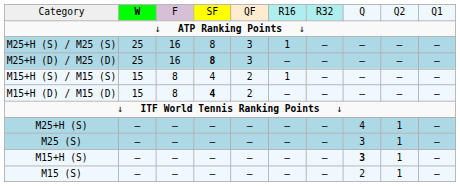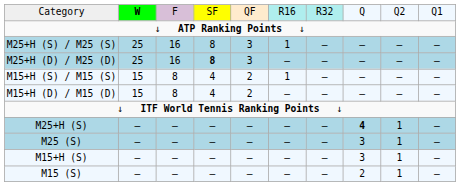(212, 93) bold -> (212, 93) normal
(362, 125) normal -> (362, 125) bold
(362, 157) bold -> (362, 157) normal
